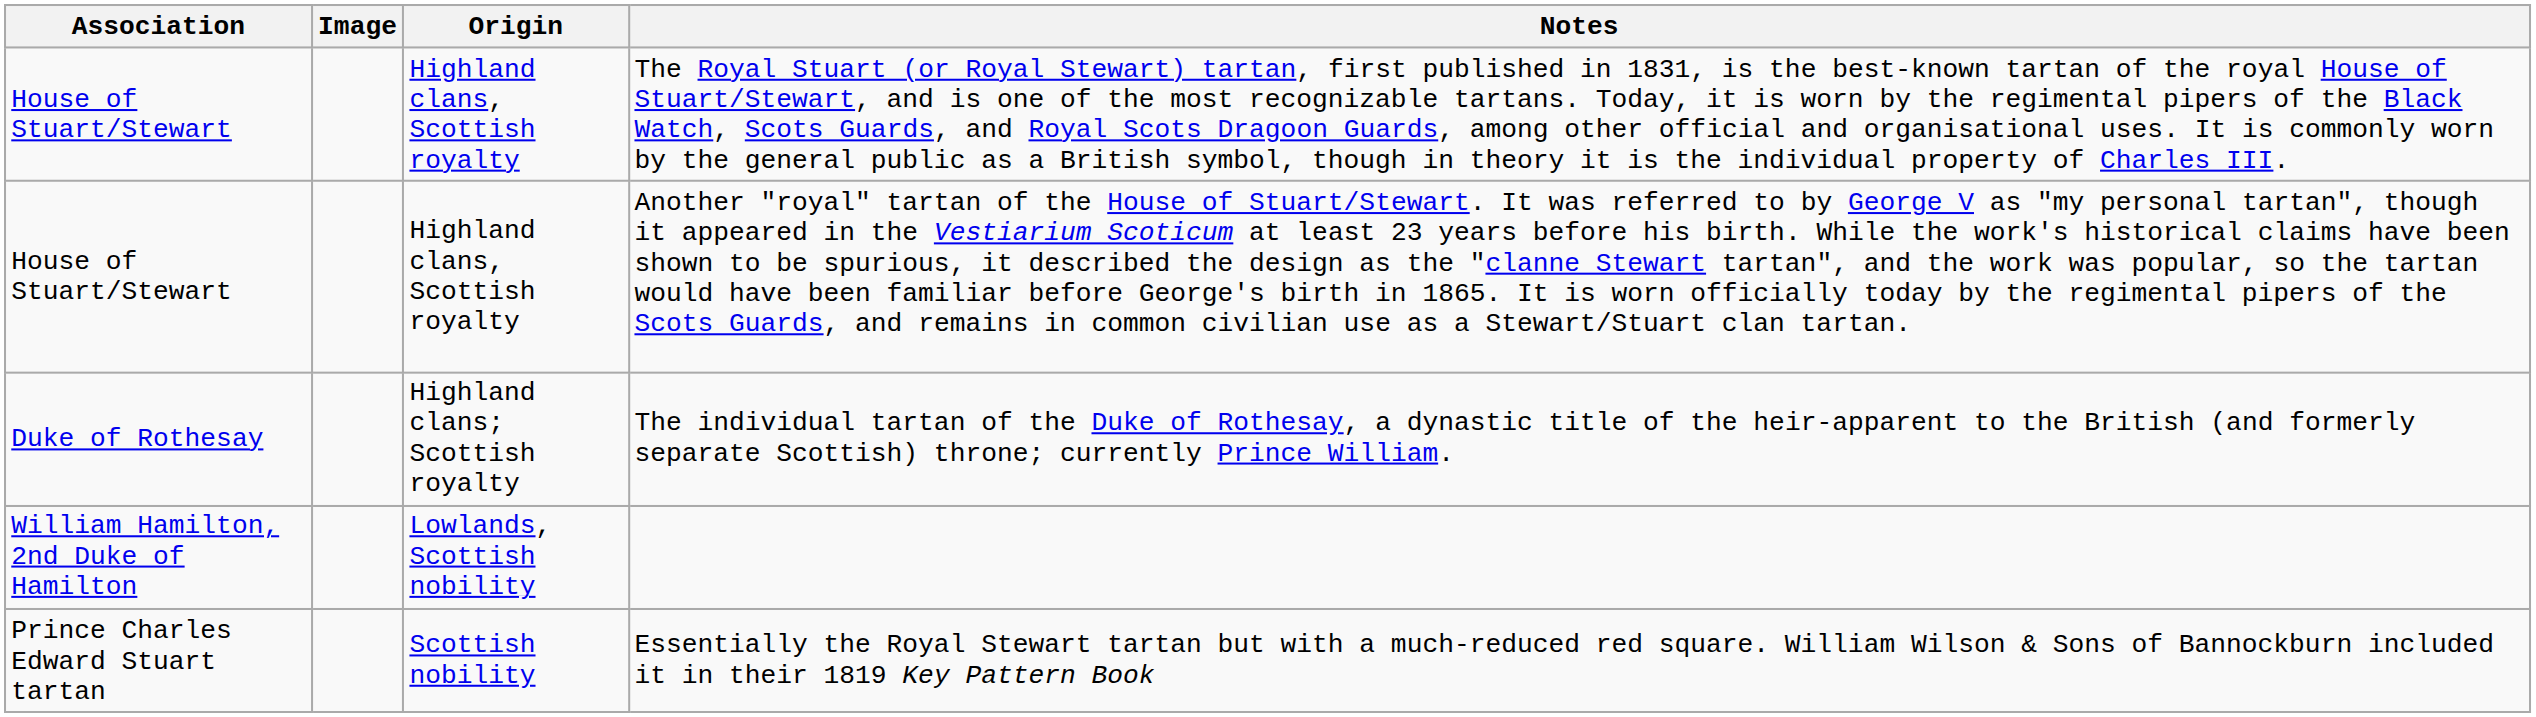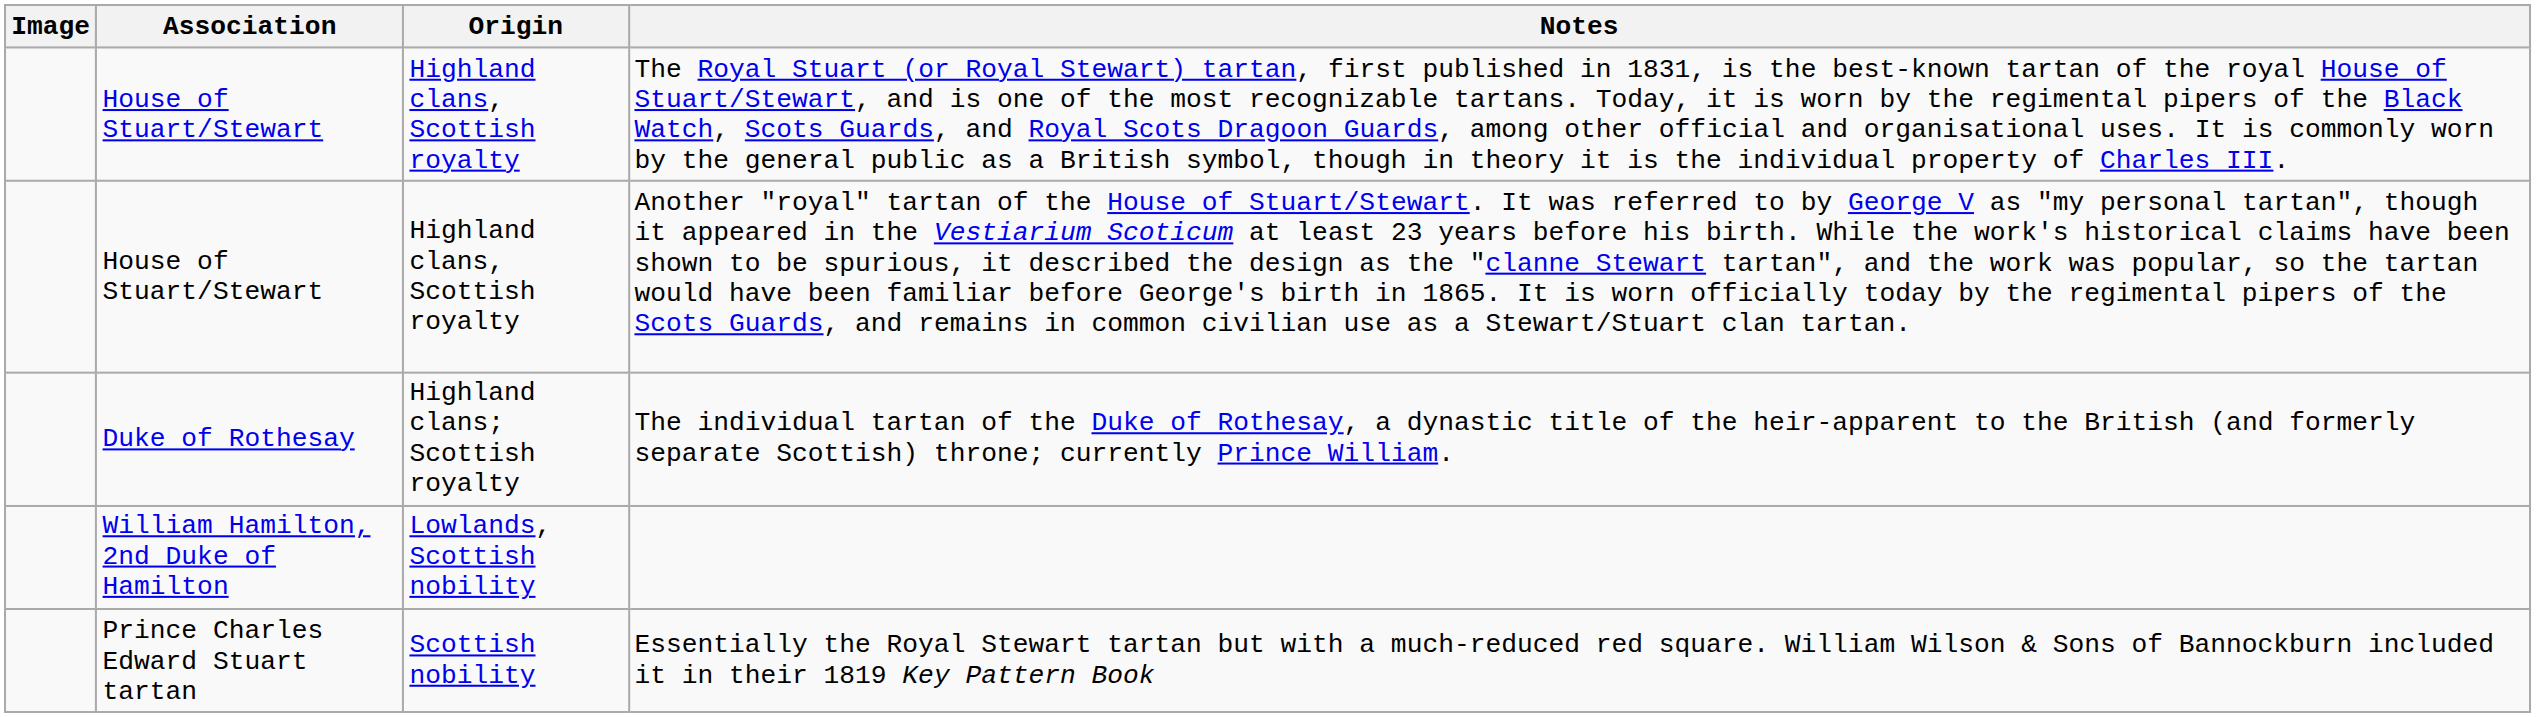columns swapped: (358, 26) <-> (158, 26)
